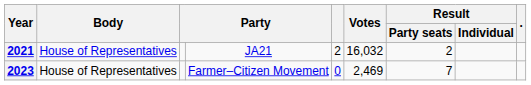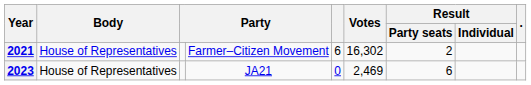(258, 52) JA21 -> (258, 52) Farmer–Citizen Movement
(338, 52) 2 -> (338, 52) 6
(365, 52) 16,032 -> (365, 52) 16,302
(258, 71) Farmer–Citizen Movement -> (258, 71) JA21
(449, 71) 7 -> (449, 71) 6
